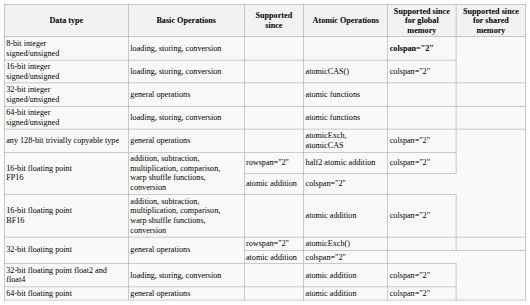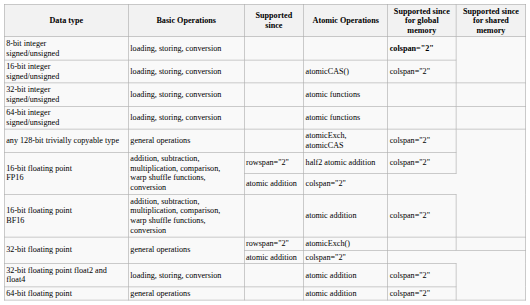(160, 94) general operations -> (176, 94) loading, storing, conversion
